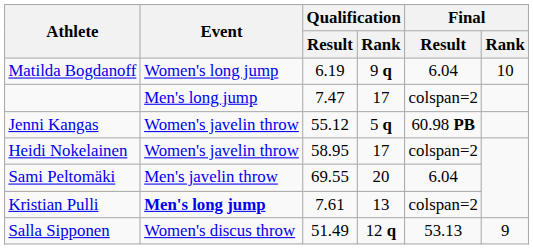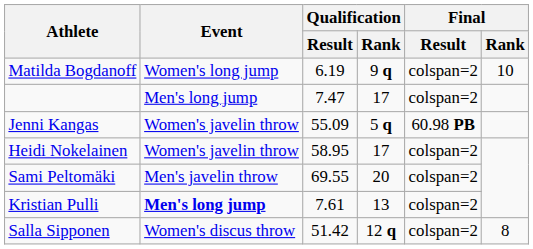(443, 71) 6.04 -> (443, 71) colspan=2
(330, 124) 55.12 -> (330, 124) 55.09
(443, 177) 6.04 -> (443, 177) colspan=2
(330, 230) 51.49 -> (330, 230) 51.42
(443, 230) 53.13 -> (443, 230) colspan=2
(505, 230) 9 -> (505, 230) 8
